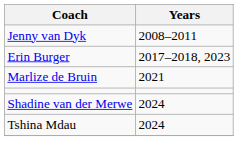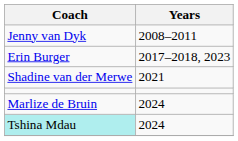(52, 77) Marlize de Bruin -> (70, 77) Shadine van der Merwe
(70, 104) Shadine van der Merwe -> (52, 104) Marlize de Bruin
(42, 124) no background -> (42, 124) paleturquoise background
